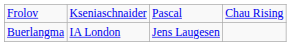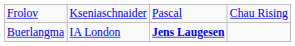(186, 32) normal -> (188, 32) bold
